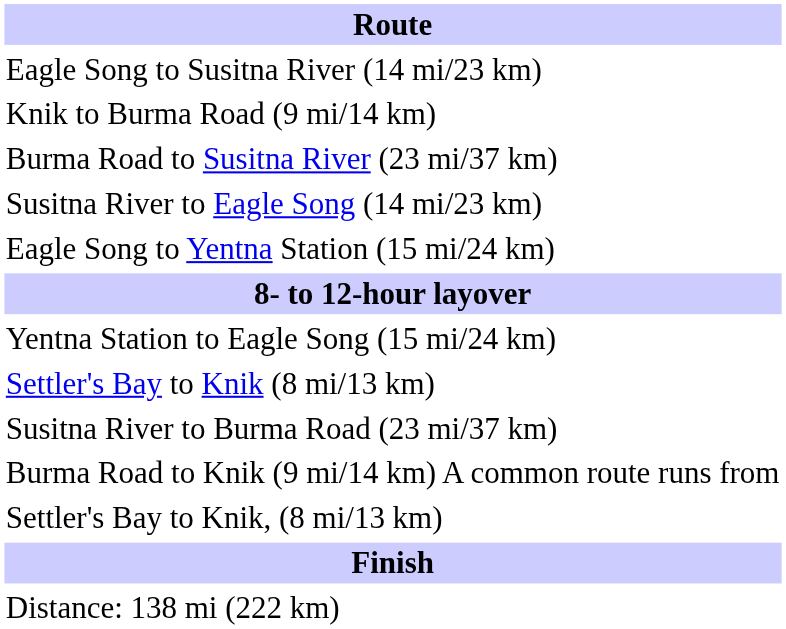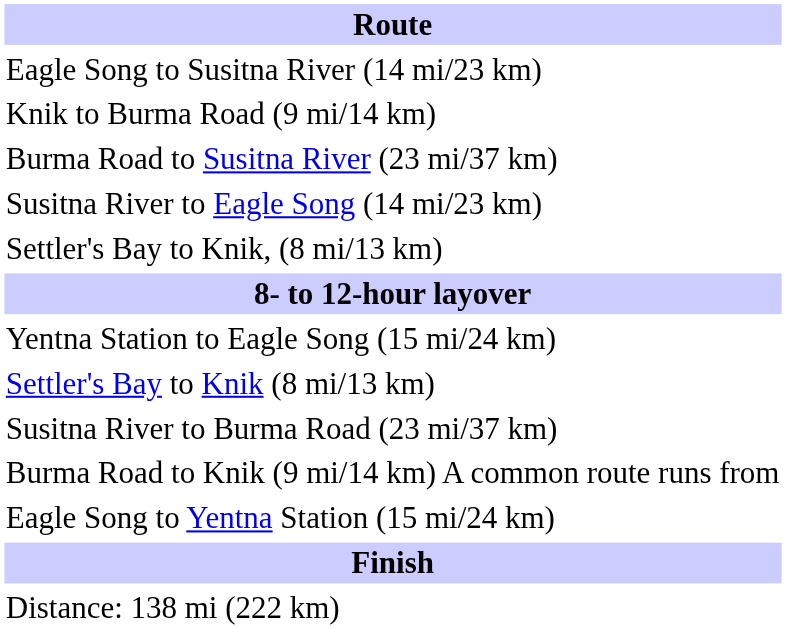(280, 248) Eagle Song to Yentna Station (15 mi/24 km) -> (224, 248) Settler's Bay to Knik, (8 mi/13 km)
(224, 517) Settler's Bay to Knik, (8 mi/13 km) -> (280, 517) Eagle Song to Yentna Station (15 mi/24 km)
